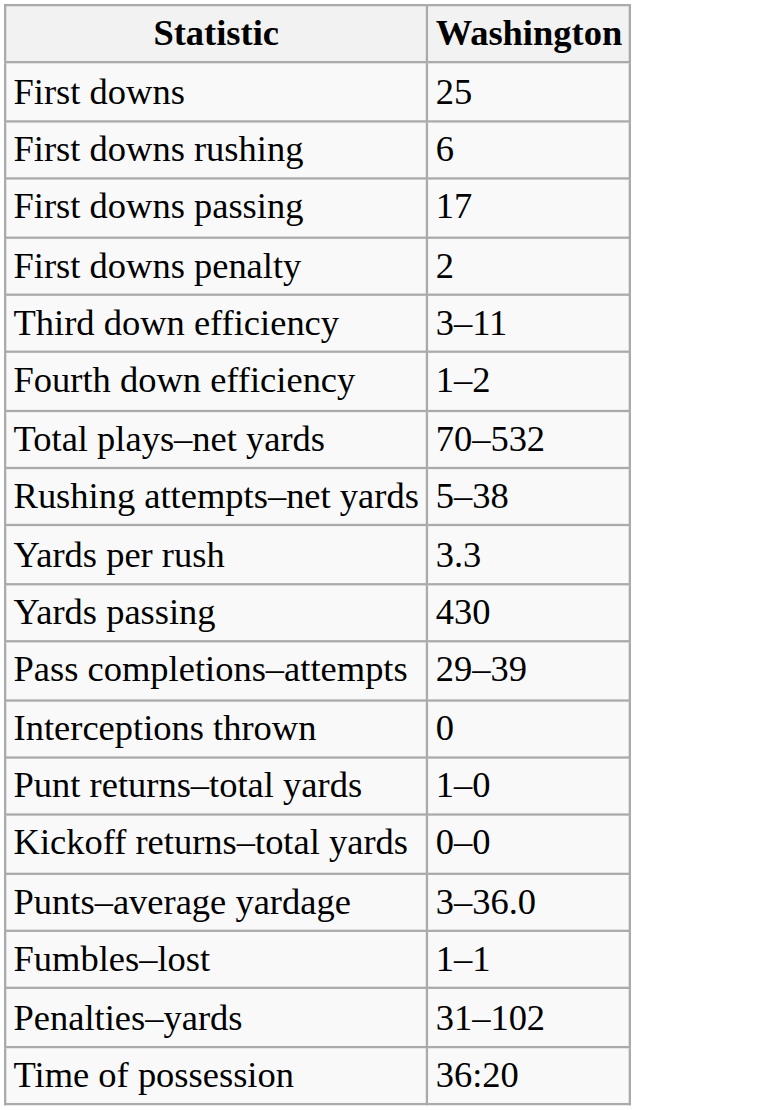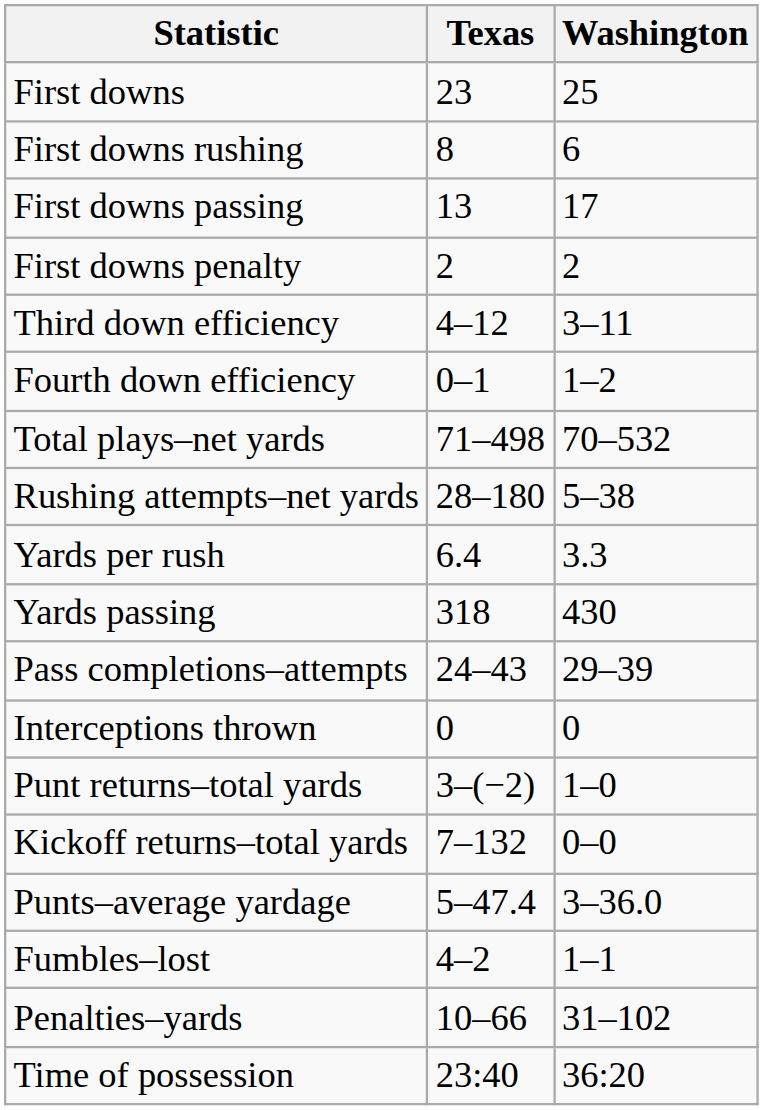+ column: (490, 33)
